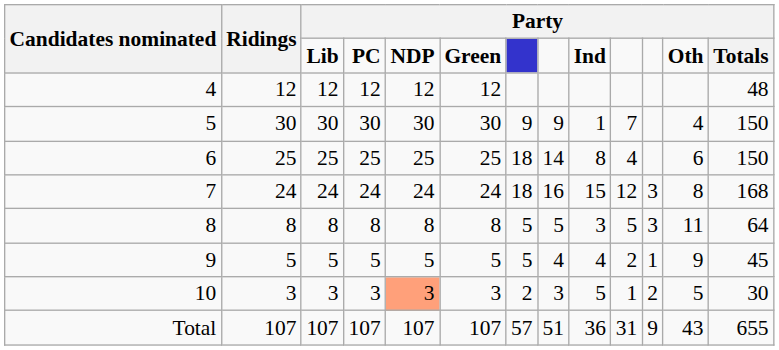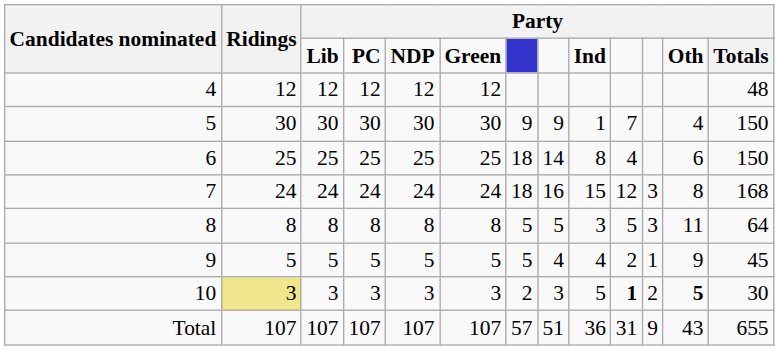(291, 293) no background -> (291, 293) khaki background
(429, 293) lightsalmon background -> (429, 293) no background
(632, 293) normal -> (632, 293) bold
(698, 293) normal -> (698, 293) bold
